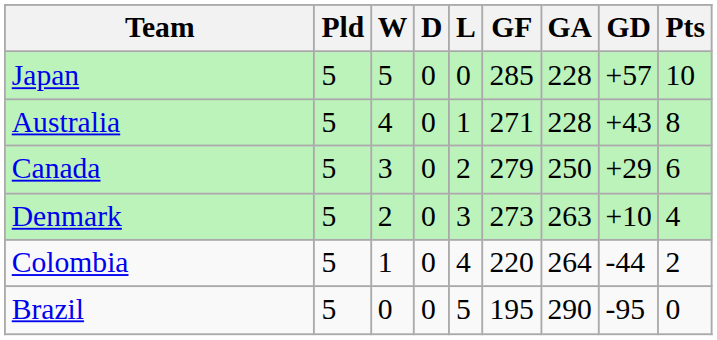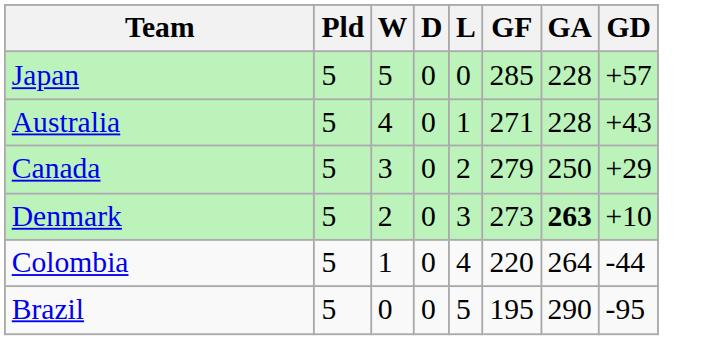- column: (685, 27)
(570, 215) normal -> (570, 215) bold
